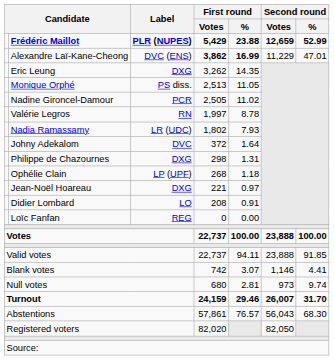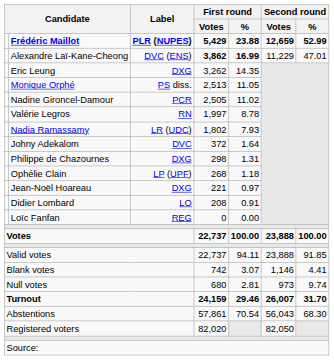(248, 314) 76.57 -> (248, 314) 70.54
